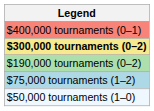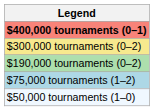(74, 30) normal -> (77, 30) bold
(77, 47) bold -> (74, 47) normal
